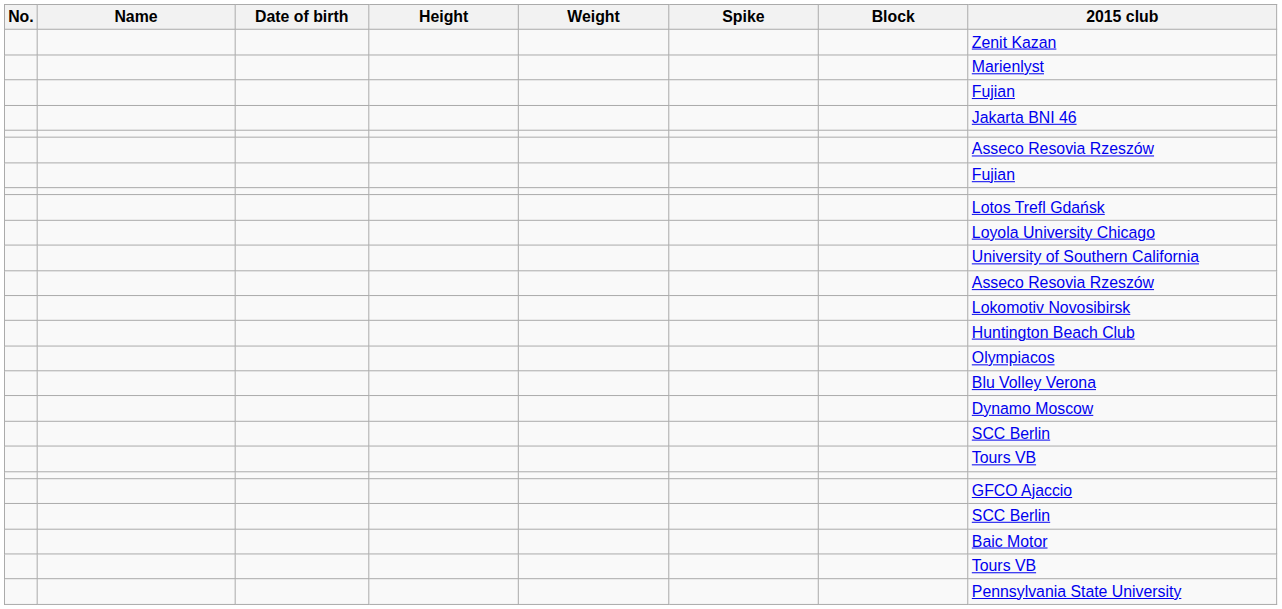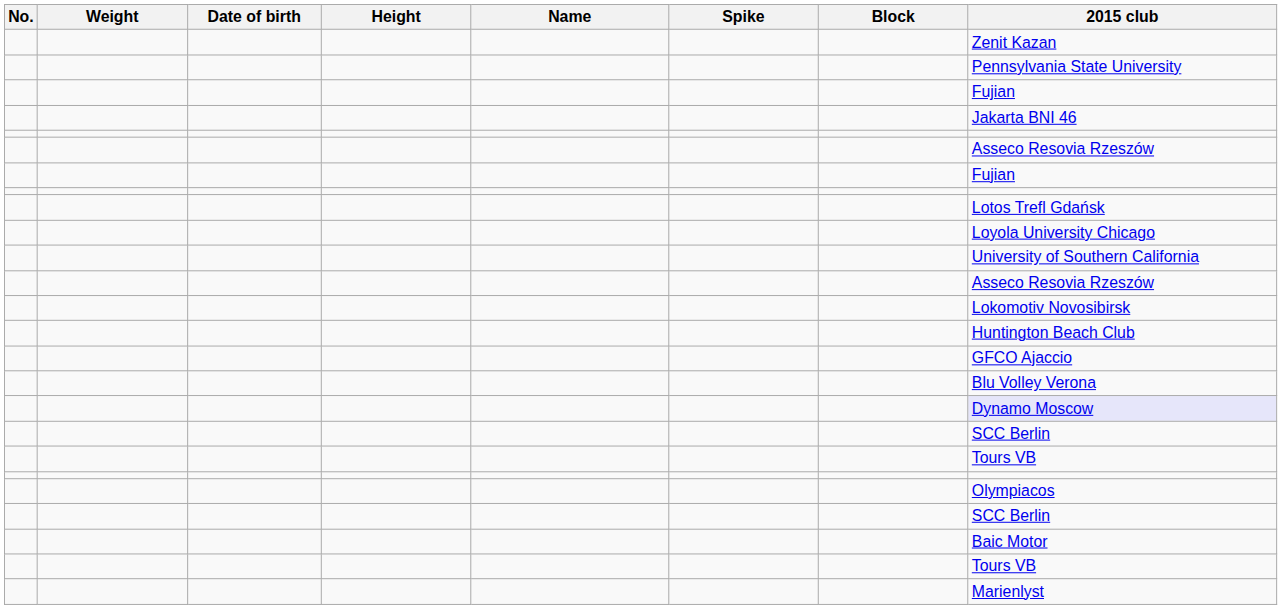columns swapped: (136, 17) <-> (594, 17)
(1008, 67) Marienlyst -> (1077, 67) Pennsylvania State University
(1013, 358) Olympiacos -> (1022, 358) GFCO Ajaccio
(1033, 408) no background -> (1033, 408) lavender background
(1022, 491) GFCO Ajaccio -> (1013, 491) Olympiacos
(1077, 591) Pennsylvania State University -> (1008, 591) Marienlyst
